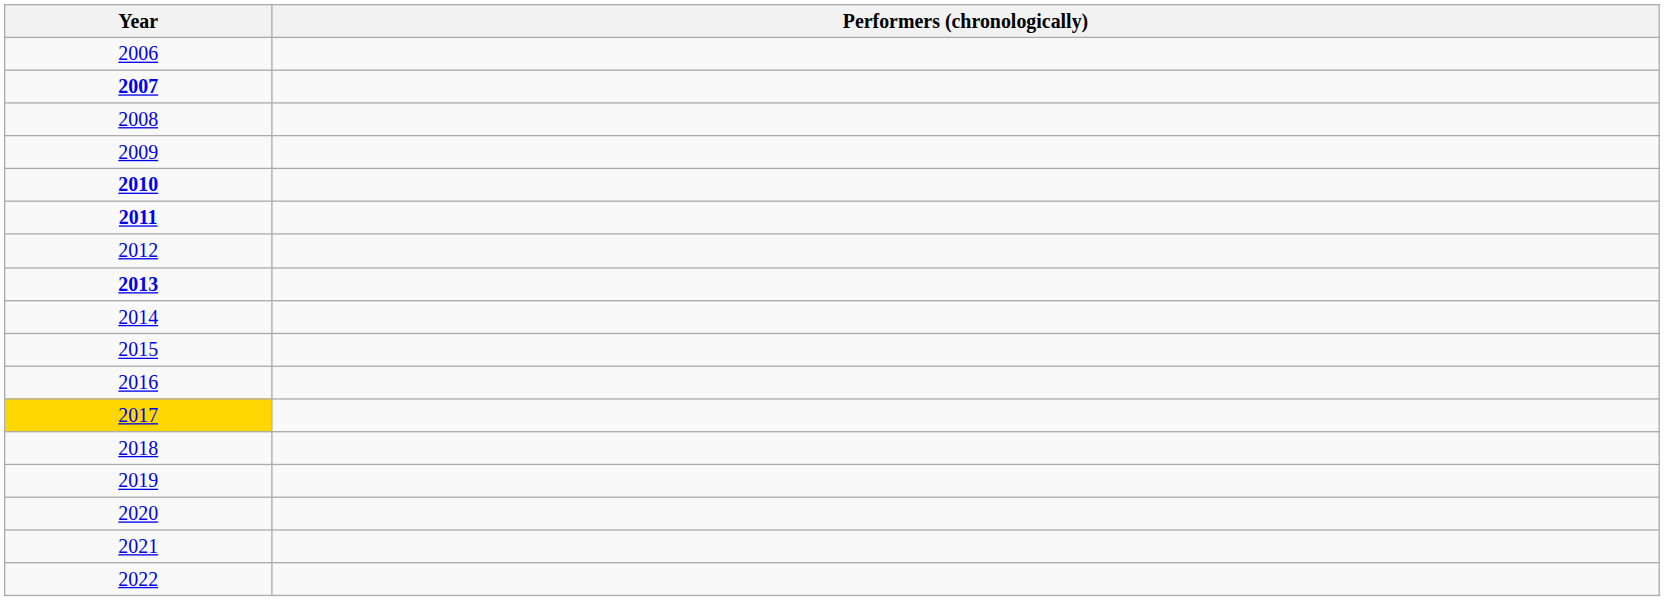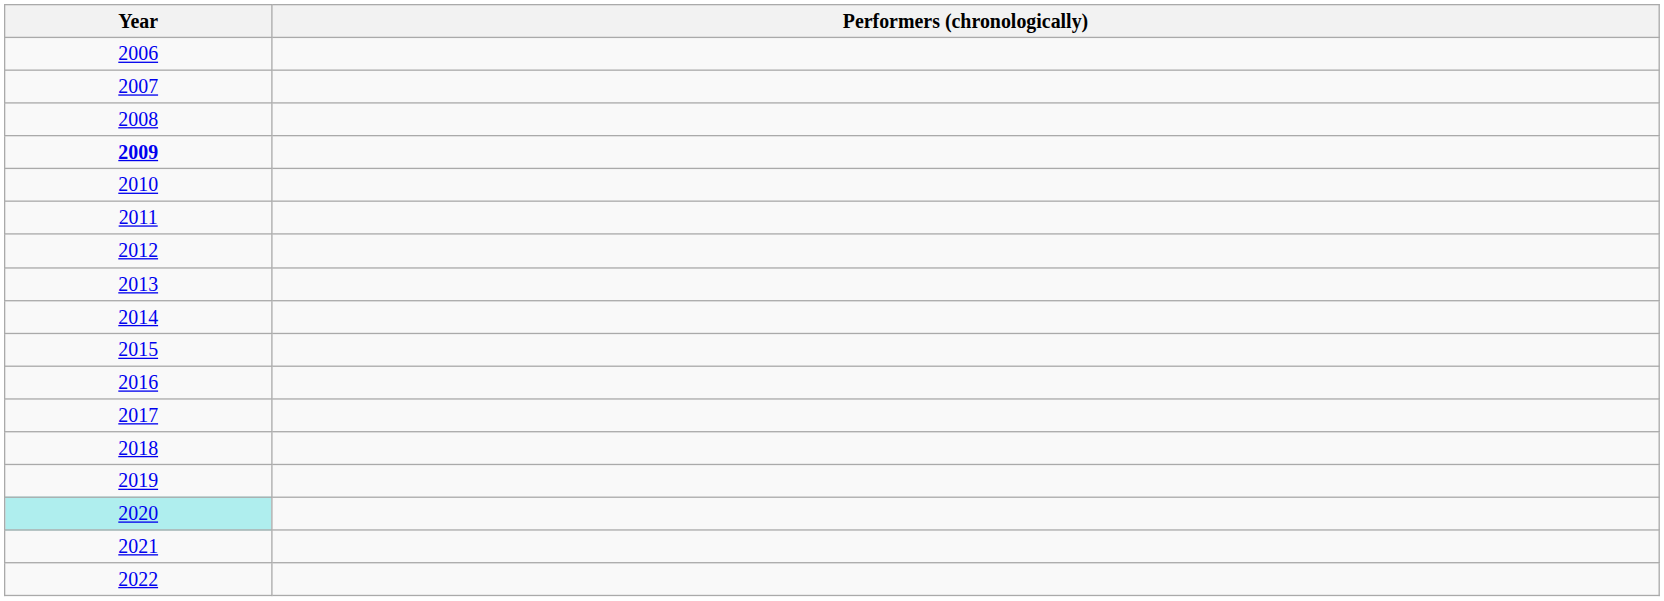(138, 86) bold -> (138, 86) normal
(138, 152) normal -> (138, 152) bold
(138, 185) bold -> (138, 185) normal
(138, 218) bold -> (138, 218) normal
(138, 283) bold -> (138, 283) normal
(138, 415) gold background -> (138, 415) no background
(138, 513) no background -> (138, 513) paleturquoise background
